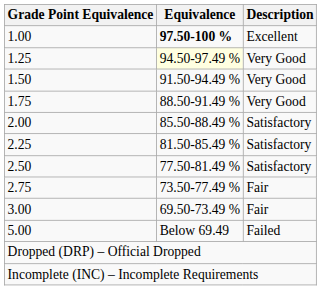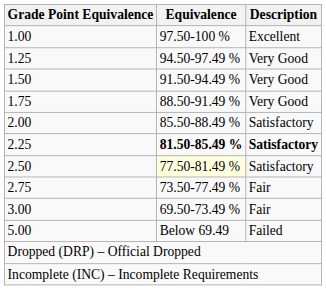(196, 36) bold -> (195, 36) normal
(200, 58) lightyellow background -> (200, 58) no background
(200, 144) normal -> (201, 144) bold
(279, 144) normal -> (283, 144) bold
(200, 166) no background -> (200, 166) lightyellow background
